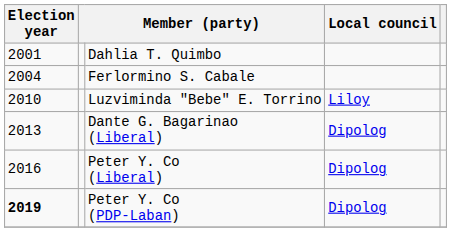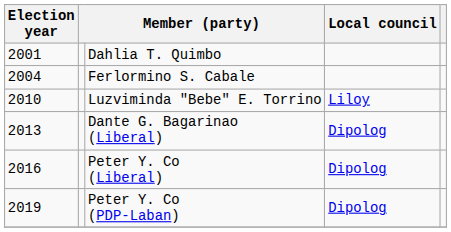(25, 208) bold -> (25, 208) normal
